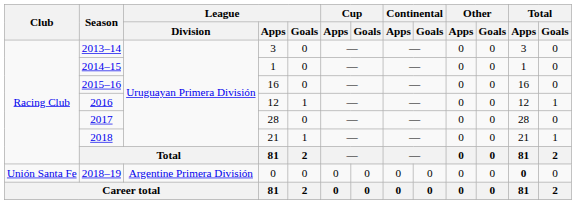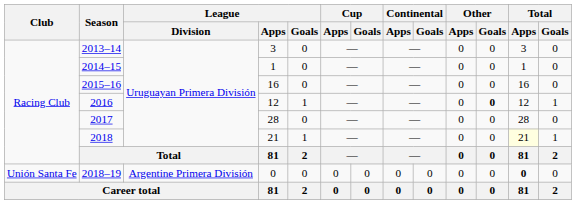(492, 102) normal -> (492, 102) bold
(524, 137) no background -> (524, 137) lightyellow background
